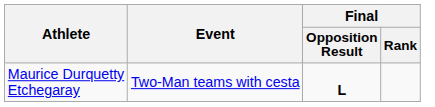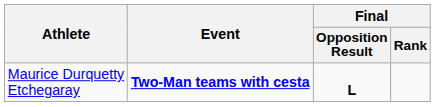(215, 83) normal -> (220, 83) bold
